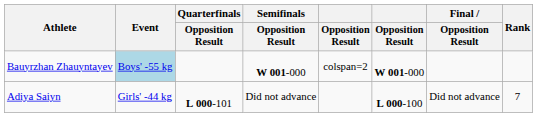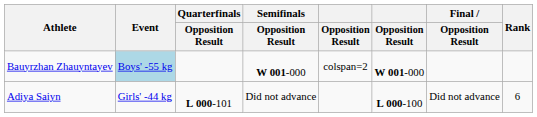(518, 97) 7 -> (518, 97) 6
